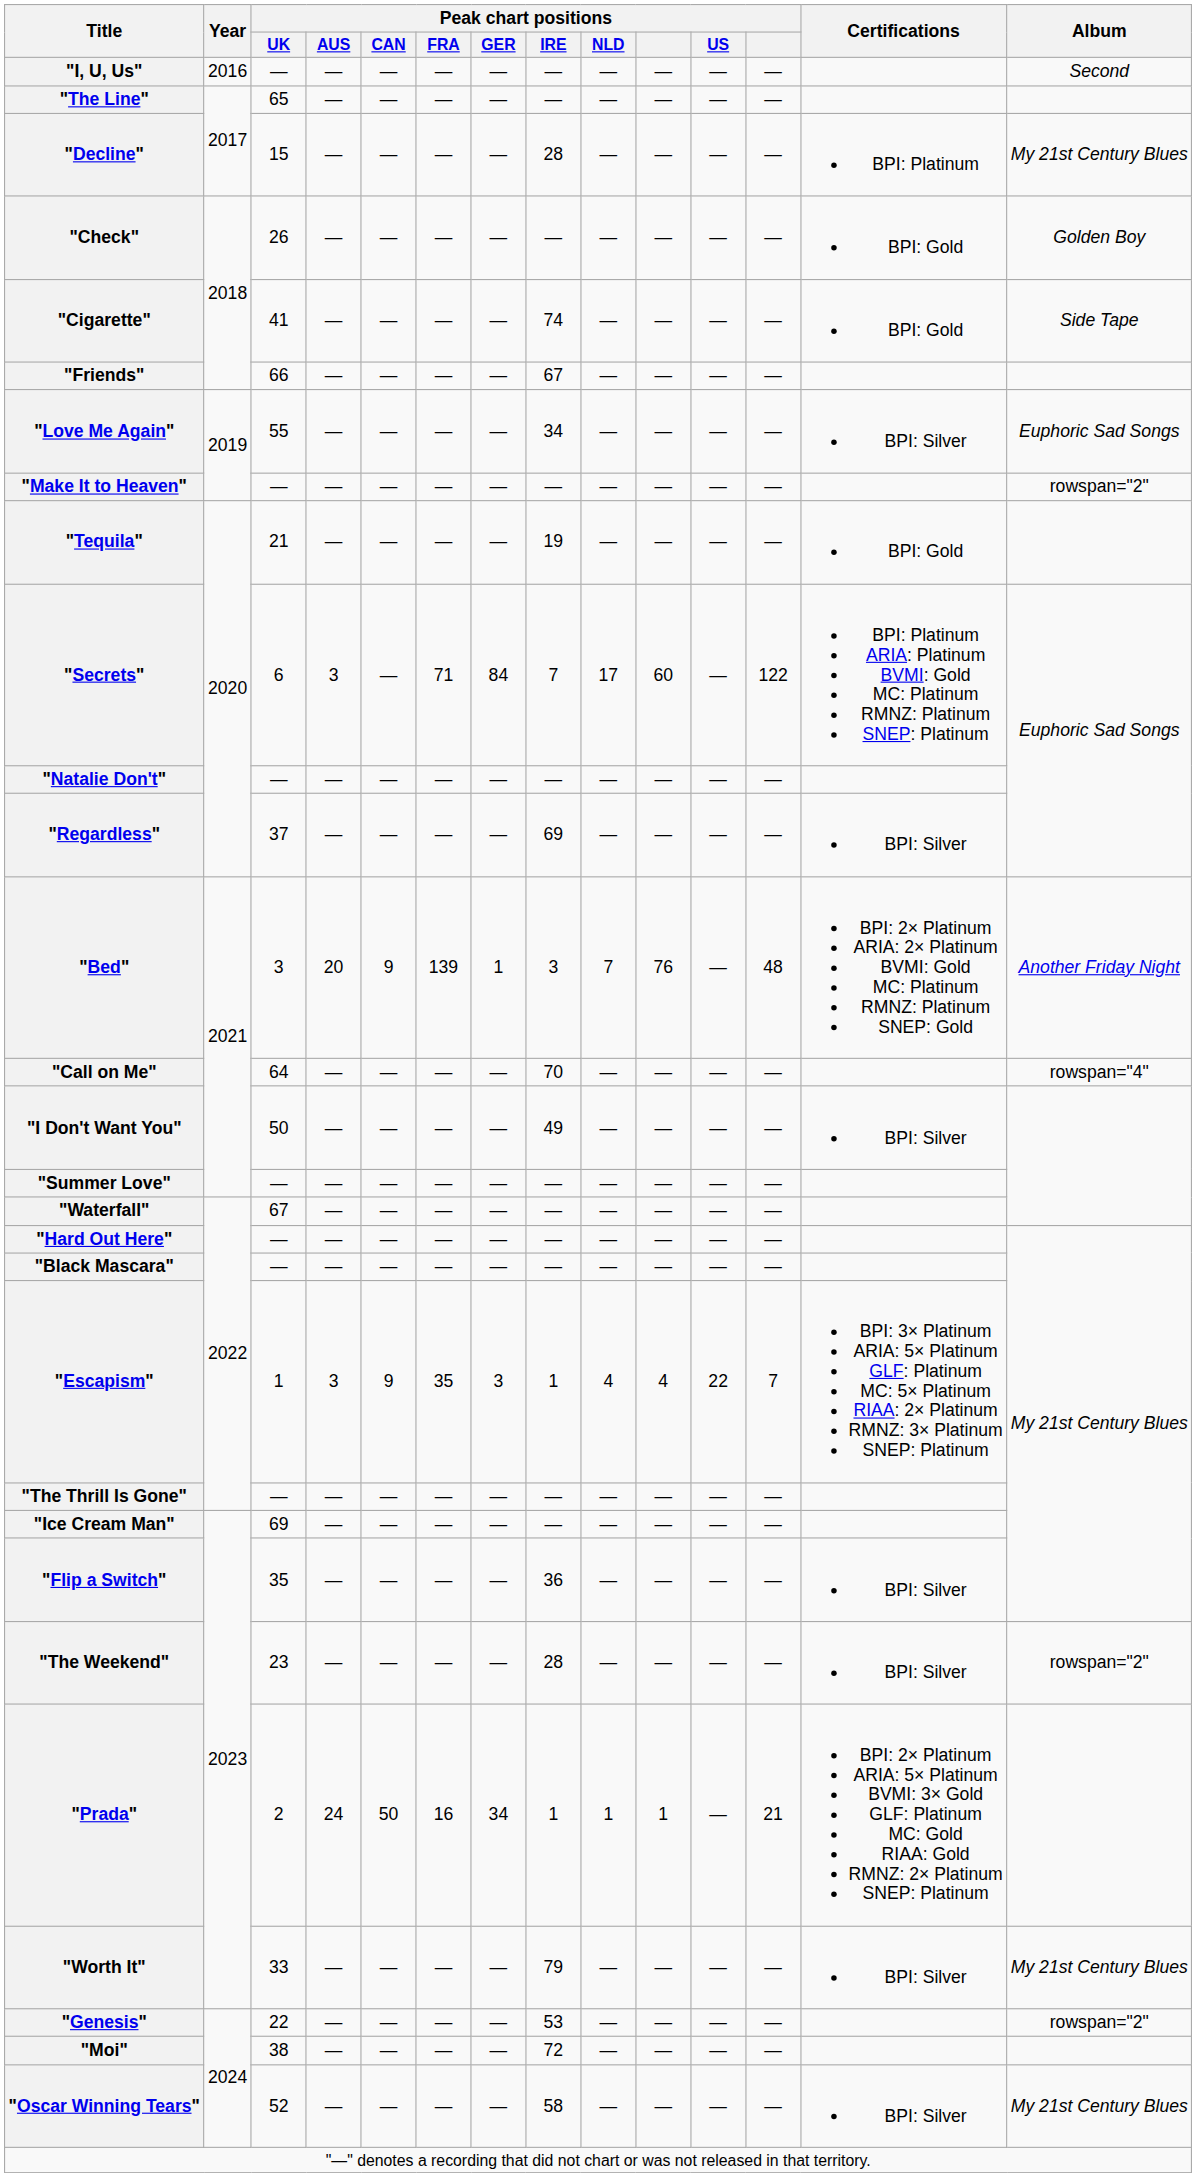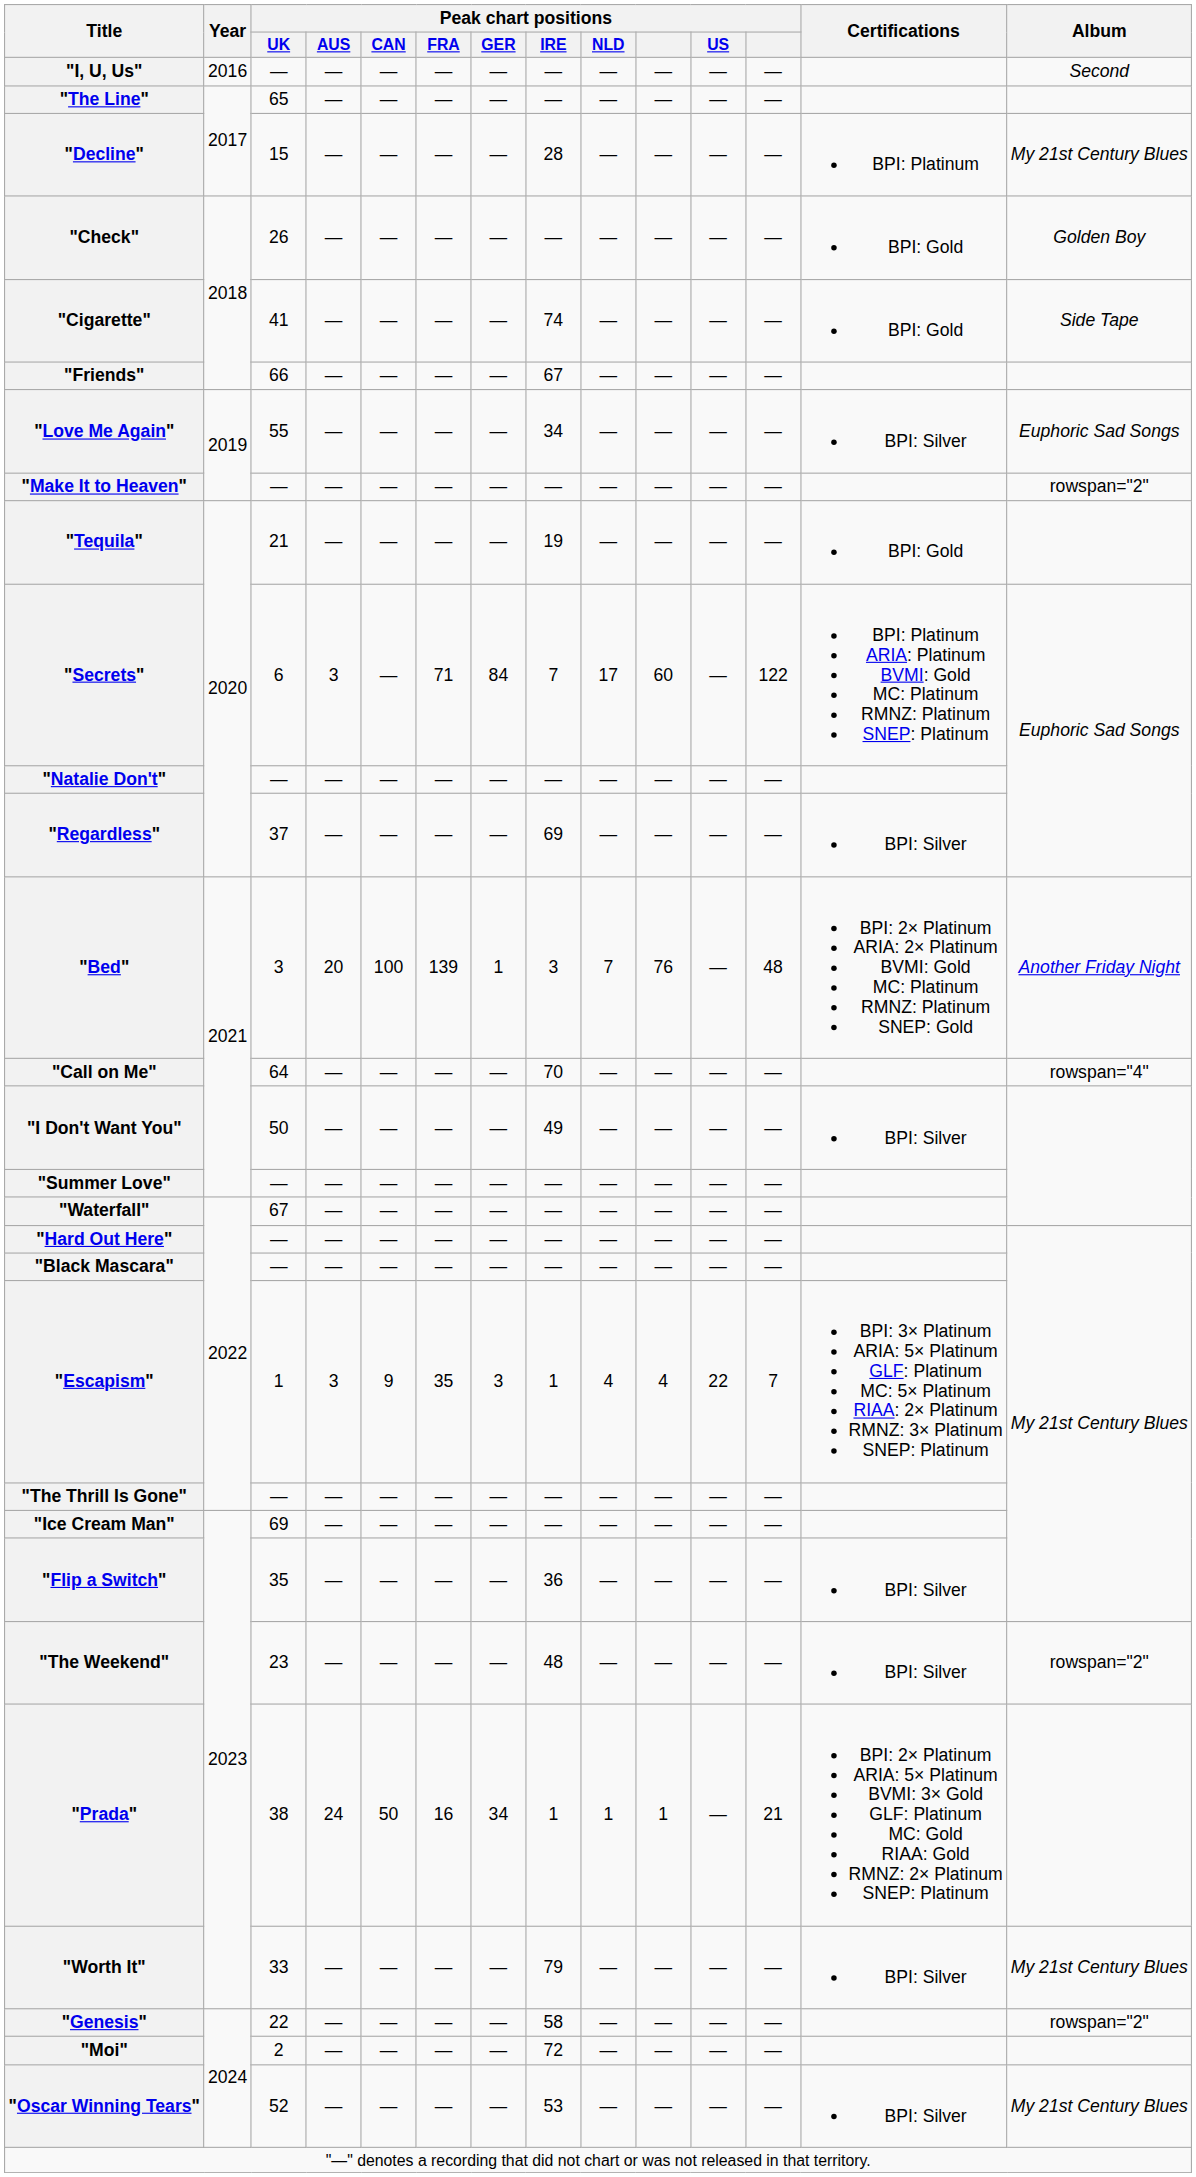(389, 967) 9 -> (389, 967) 100
(553, 1662) 28 -> (553, 1662) 48
(279, 1814) 2 -> (279, 1814) 38
(553, 2022) 53 -> (553, 2022) 58
(279, 2050) 38 -> (279, 2050) 2
(553, 2105) 58 -> (553, 2105) 53
